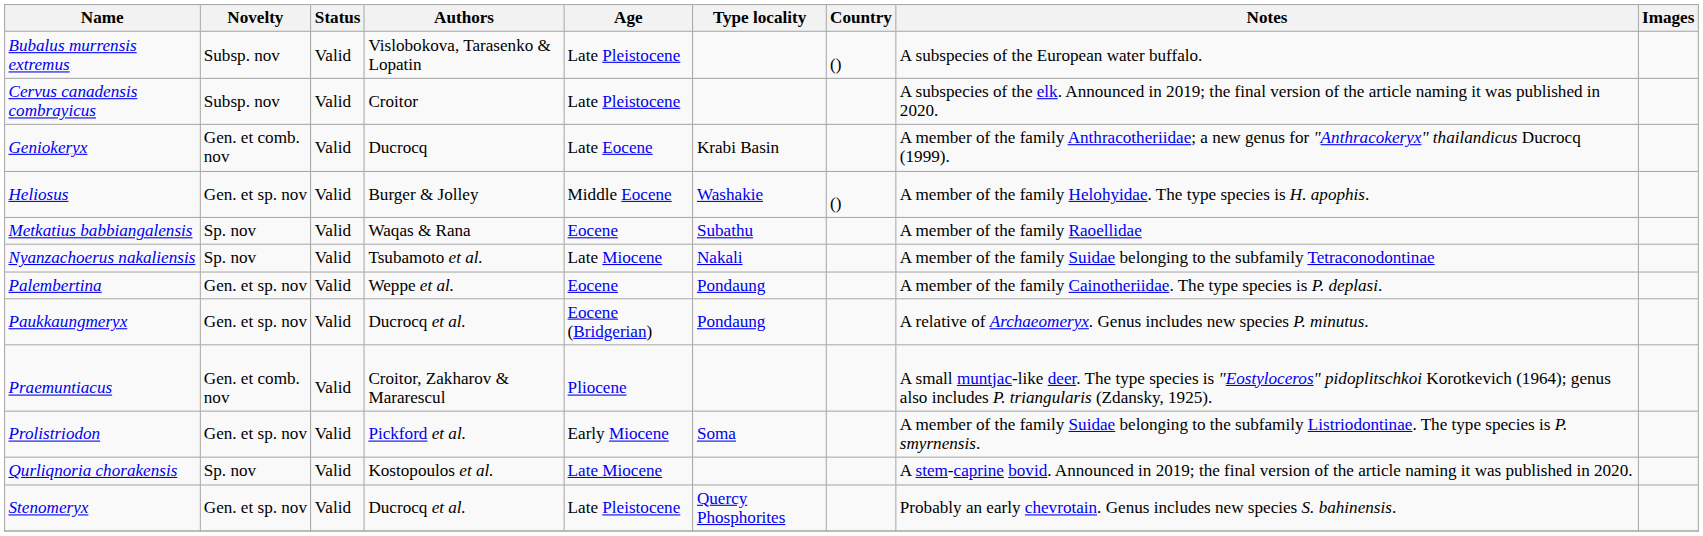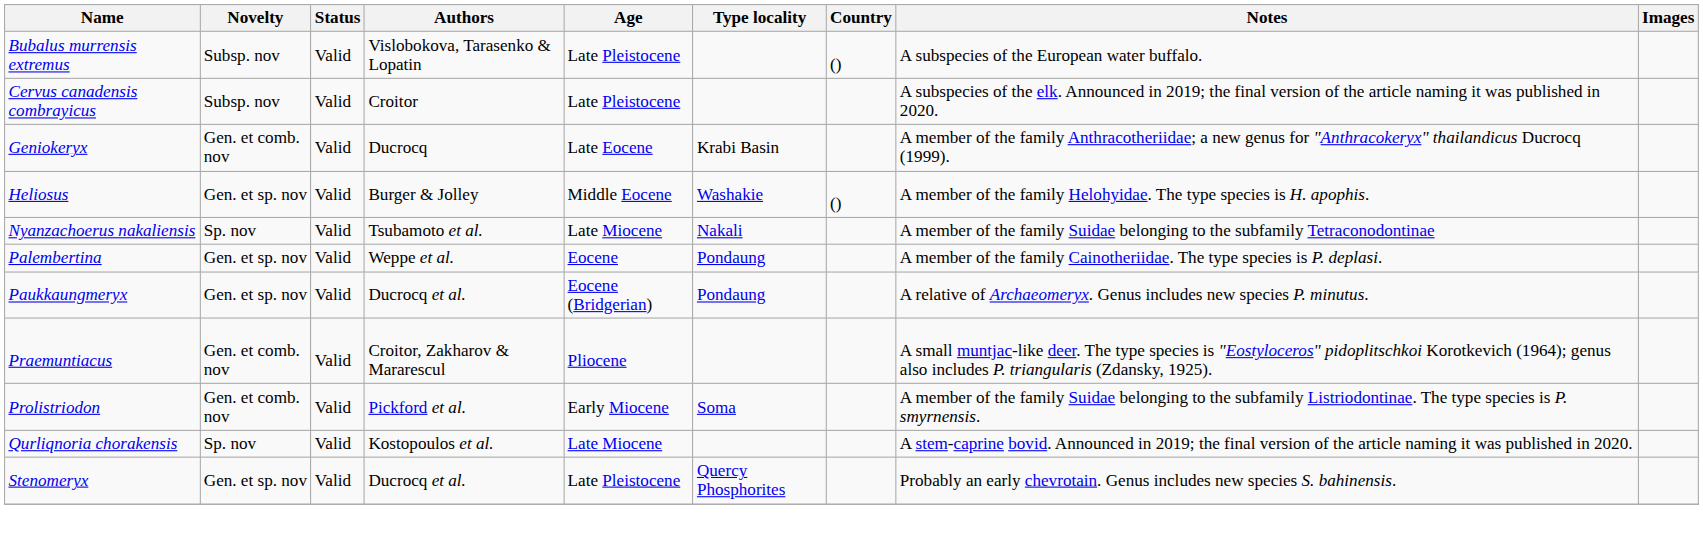- row: (100, 230)
(255, 434) Gen. et sp. nov -> (252, 406) Gen. et comb. nov
